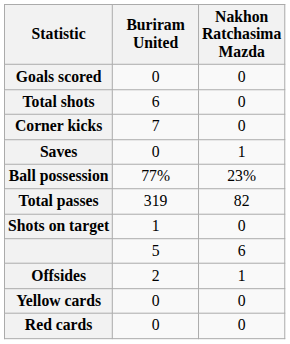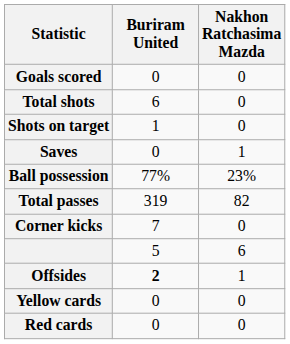rows swapped: (59, 226) <-> (59, 126)
(156, 276) normal -> (156, 276) bold
